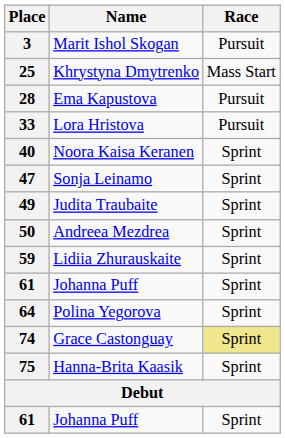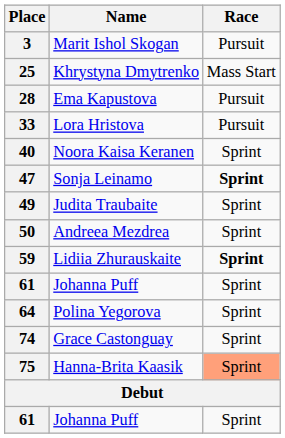(241, 178) normal -> (241, 178) bold
(241, 259) normal -> (241, 259) bold
(241, 339) khaki background -> (241, 339) no background
(241, 366) no background -> (241, 366) lightsalmon background
